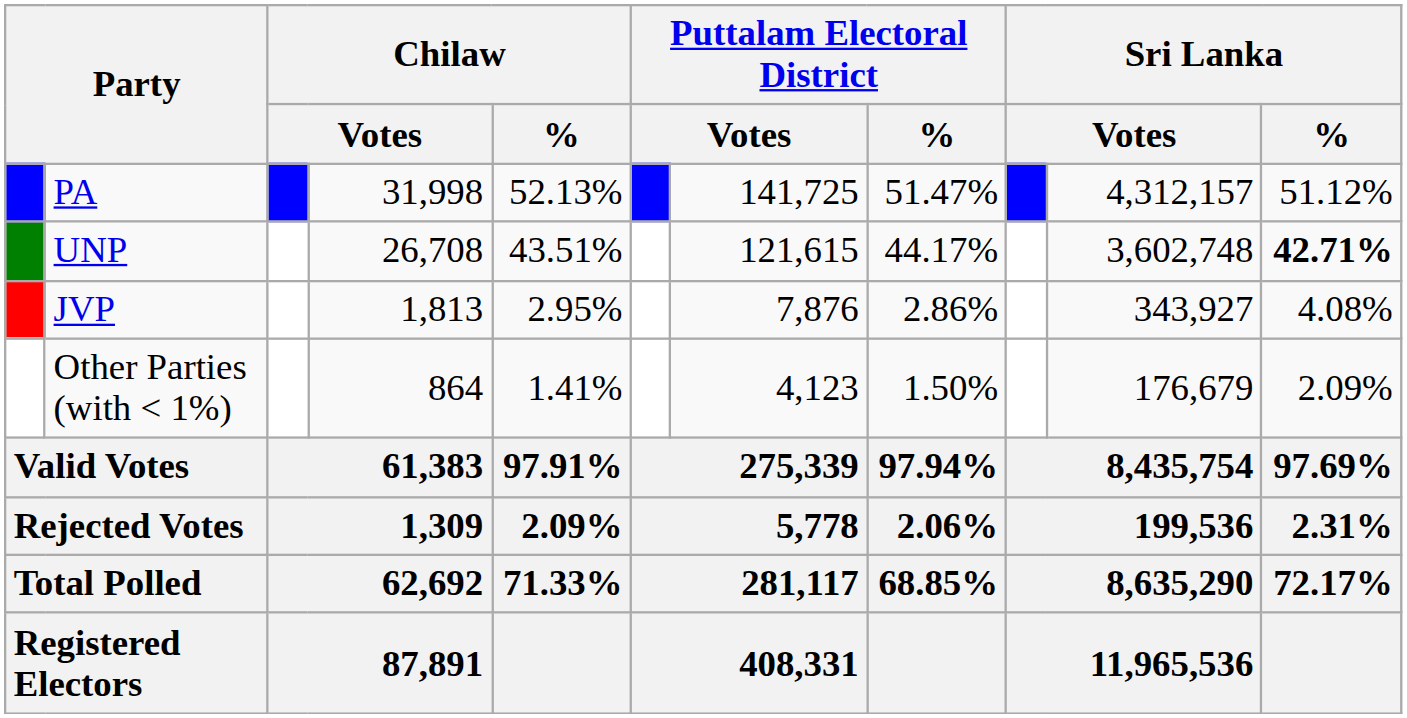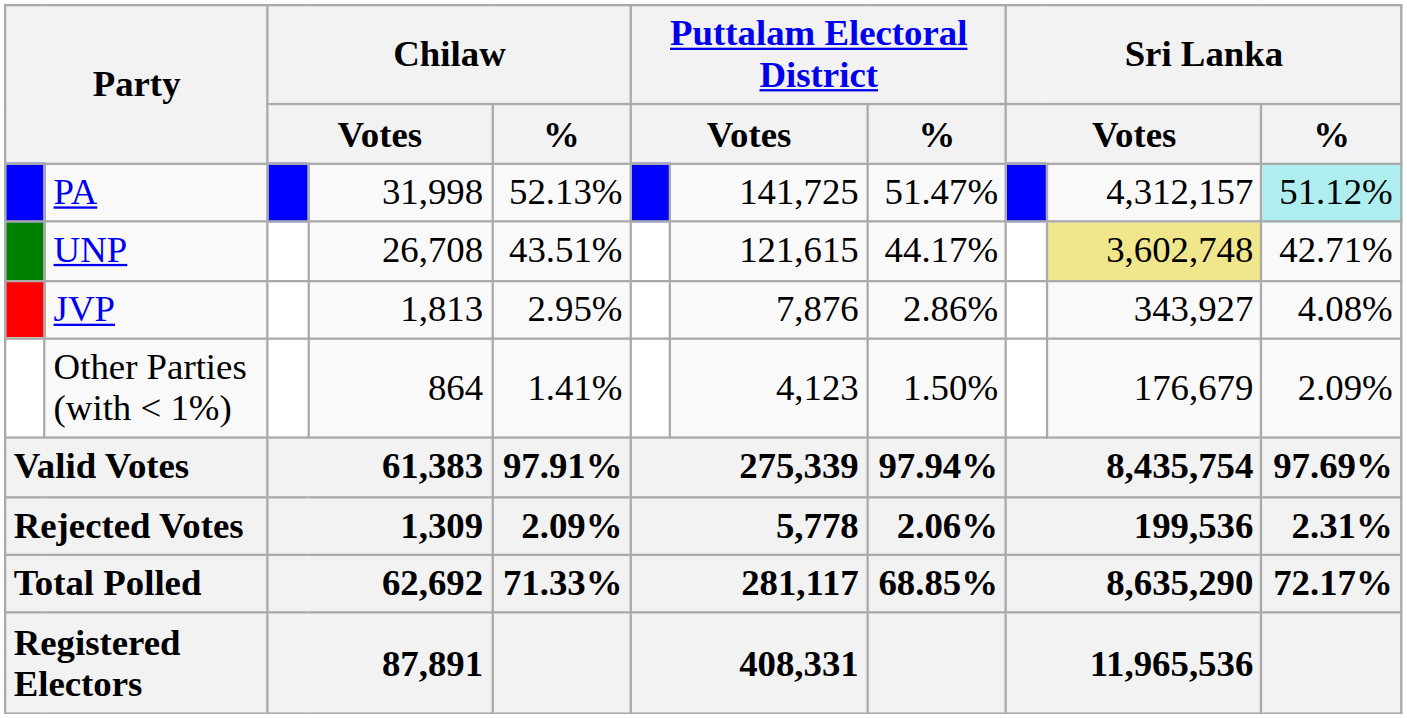(1336, 191) no background -> (1336, 191) paleturquoise background
(1180, 250) no background -> (1180, 250) khaki background
(1333, 250) bold -> (1336, 250) normal
